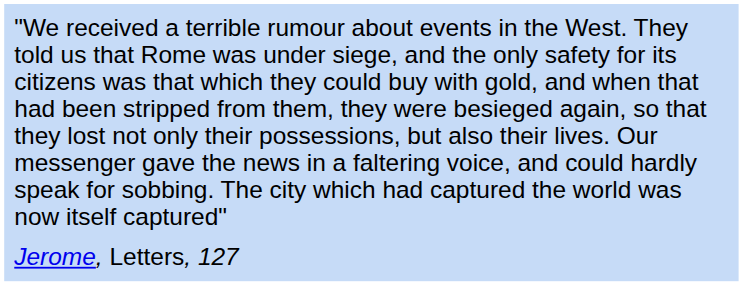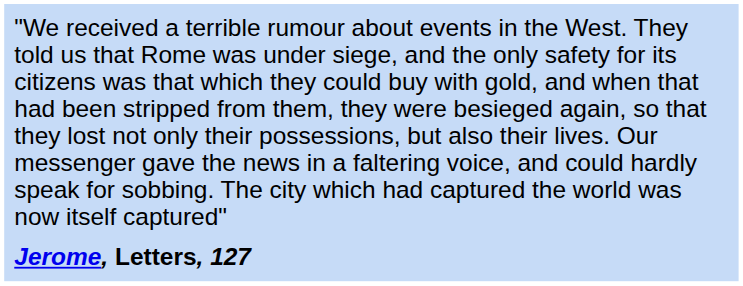(126, 257) normal -> (133, 257) bold
